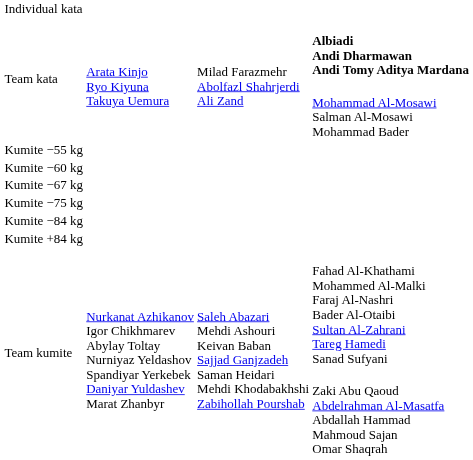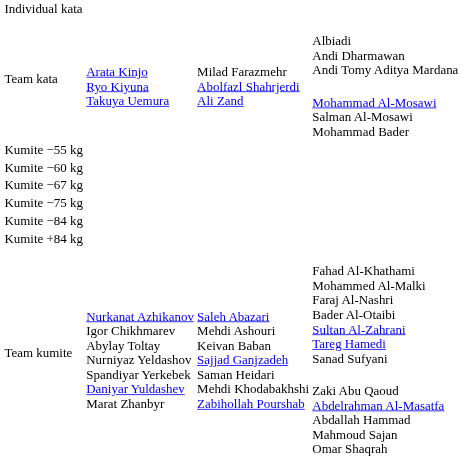(391, 55) bold -> (385, 55) normal
